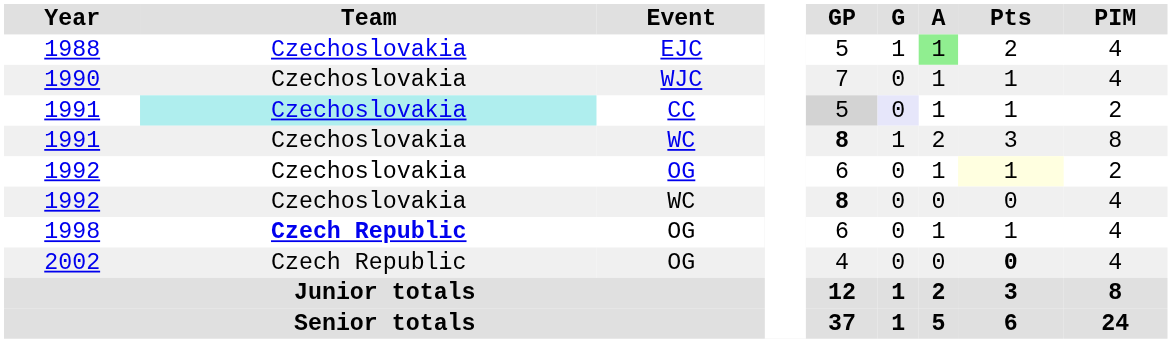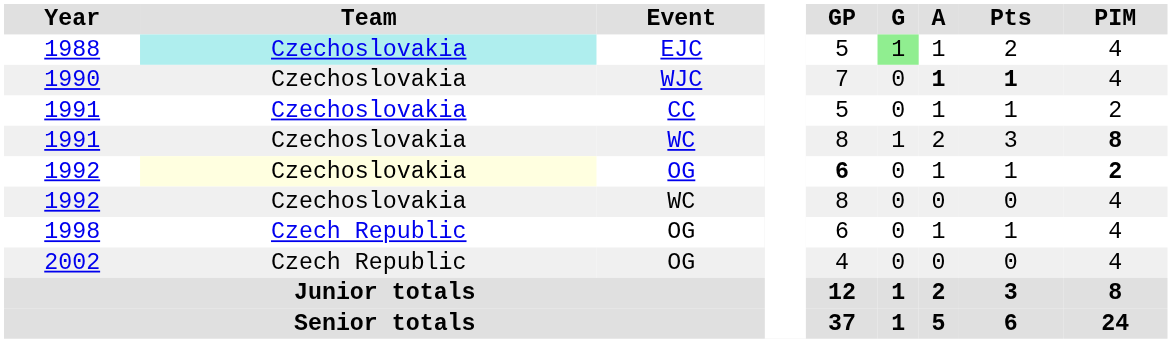(369, 50) no background -> (369, 50) paleturquoise background
(898, 50) no background -> (898, 50) lightgreen background
(939, 50) lightgreen background -> (939, 50) no background
(939, 80) normal -> (939, 80) bold
(1011, 80) normal -> (1011, 80) bold
(369, 111) paleturquoise background -> (369, 111) no background
(842, 111) lightgrey background -> (842, 111) no background
(898, 111) lavender background -> (898, 111) no background
(842, 141) bold -> (842, 141) normal
(1115, 141) normal -> (1115, 141) bold
(369, 171) no background -> (369, 171) lightyellow background
(842, 171) normal -> (842, 171) bold
(1011, 171) lightyellow background -> (1011, 171) no background
(1115, 171) normal -> (1115, 171) bold
(842, 202) bold -> (842, 202) normal
(369, 232) bold -> (369, 232) normal
(1011, 263) bold -> (1011, 263) normal
